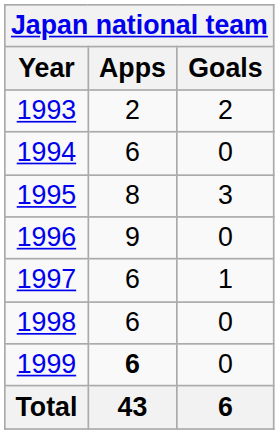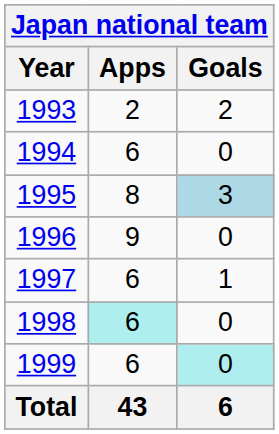(225, 195) no background -> (225, 195) lightblue background
(132, 322) no background -> (132, 322) paleturquoise background
(132, 364) bold -> (132, 364) normal
(225, 364) no background -> (225, 364) paleturquoise background
